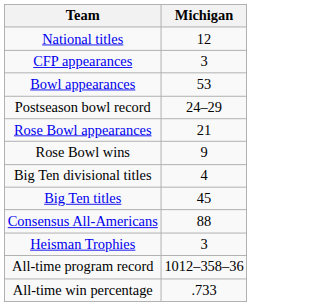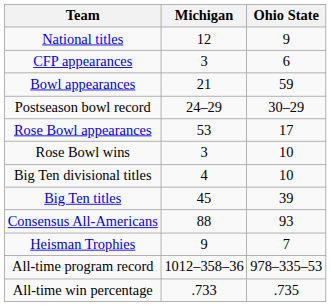+ column: (286, 15)
(204, 84) 53 -> (204, 84) 21
(204, 130) 21 -> (204, 130) 53
(204, 152) 9 -> (204, 152) 3
(204, 244) 3 -> (204, 244) 9
